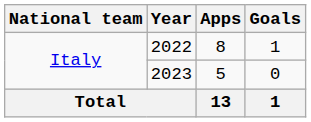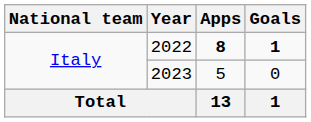(221, 47) normal -> (221, 47) bold
(275, 47) normal -> (275, 47) bold
